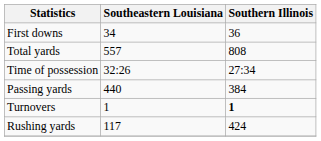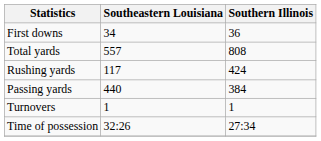rows swapped: (41, 126) <-> (53, 70)
(231, 107) bold -> (231, 107) normal
